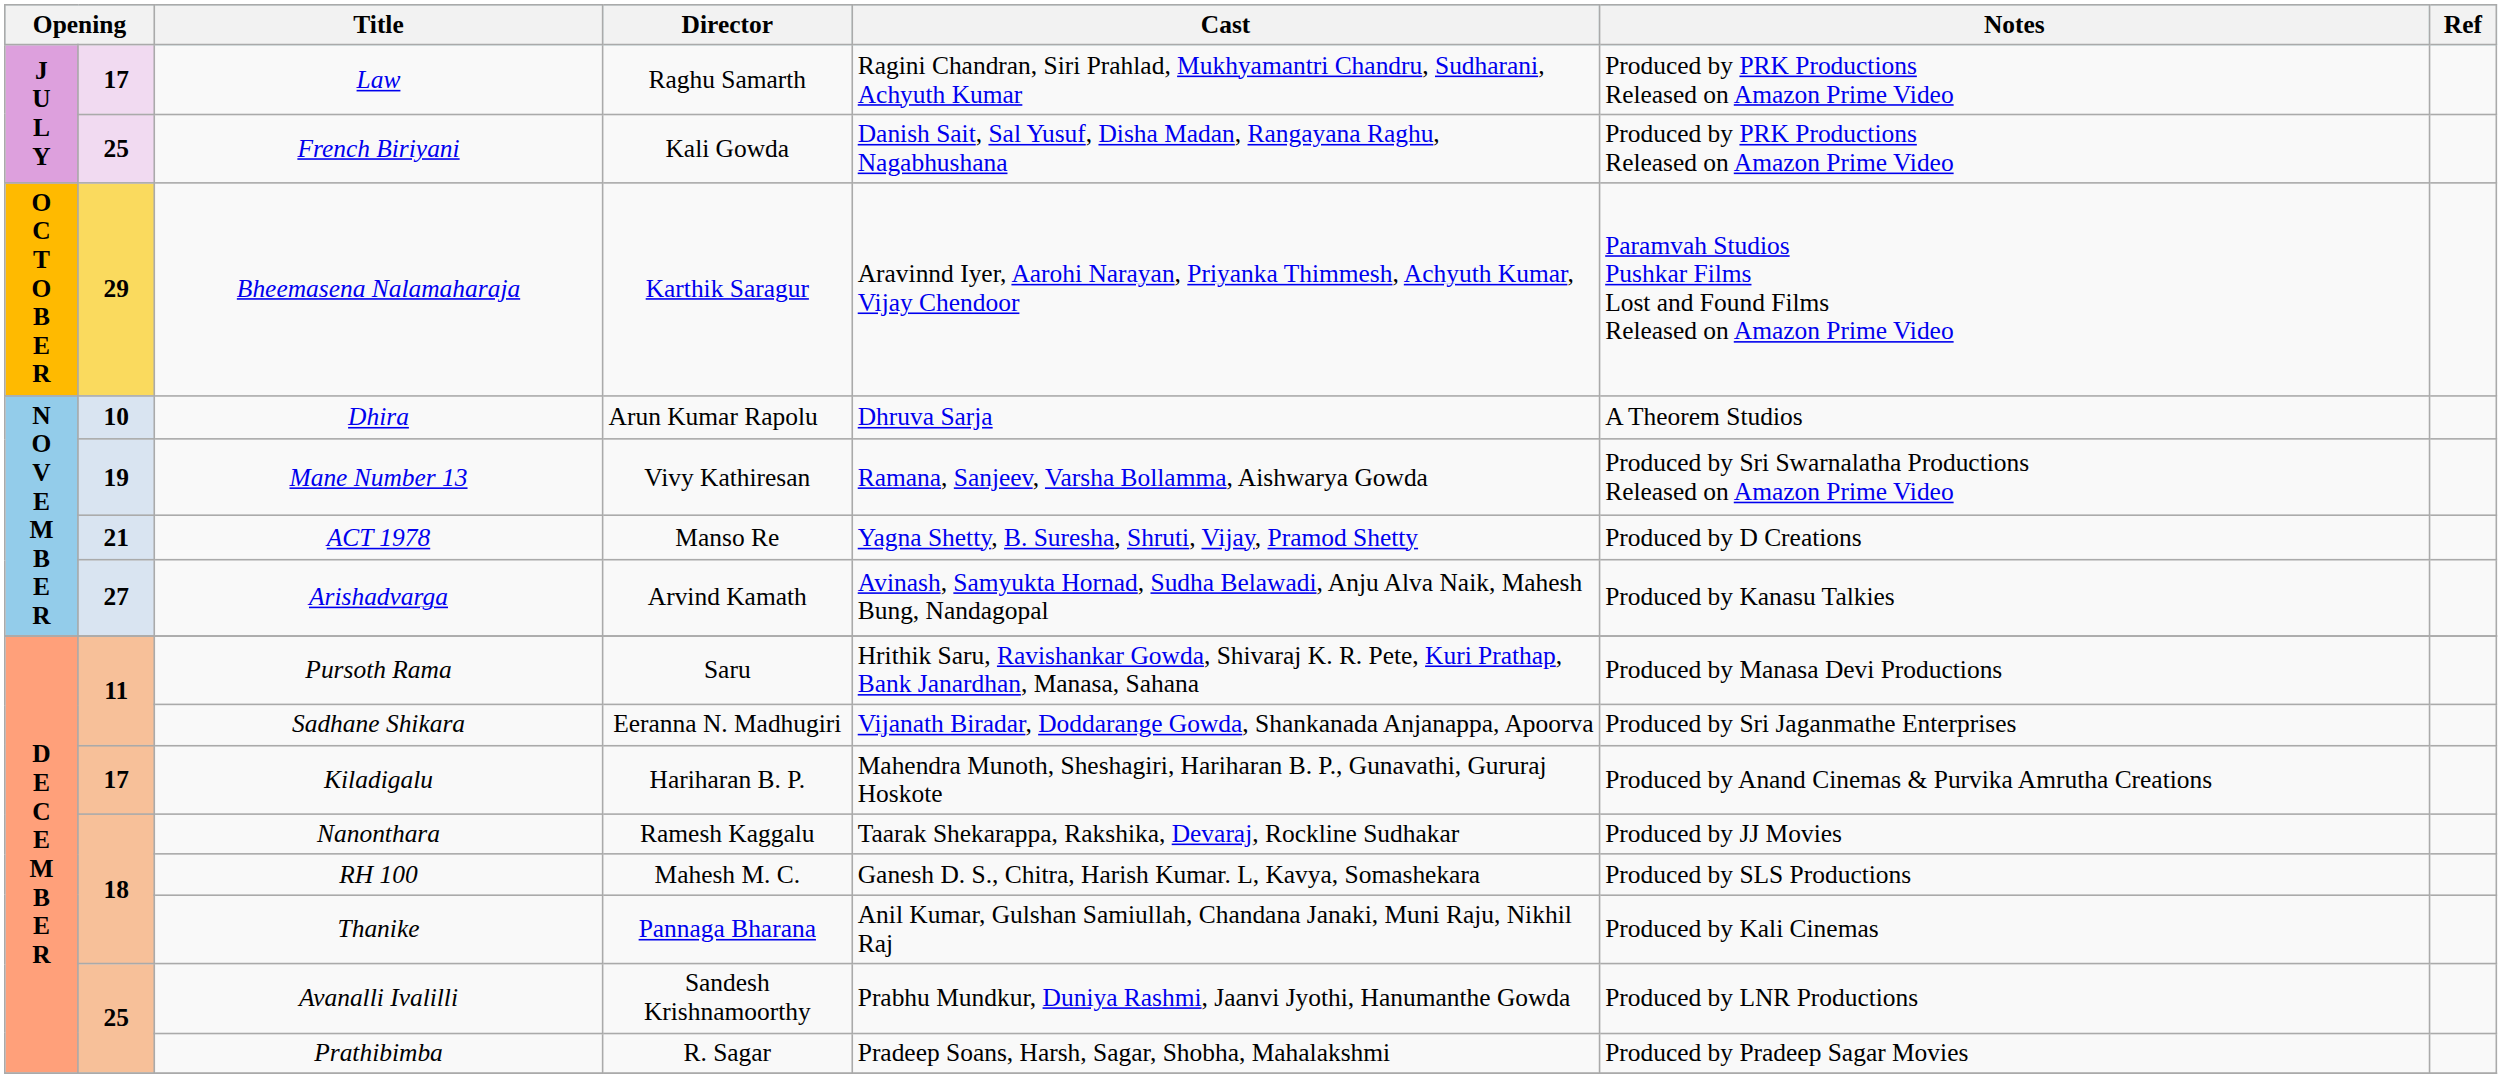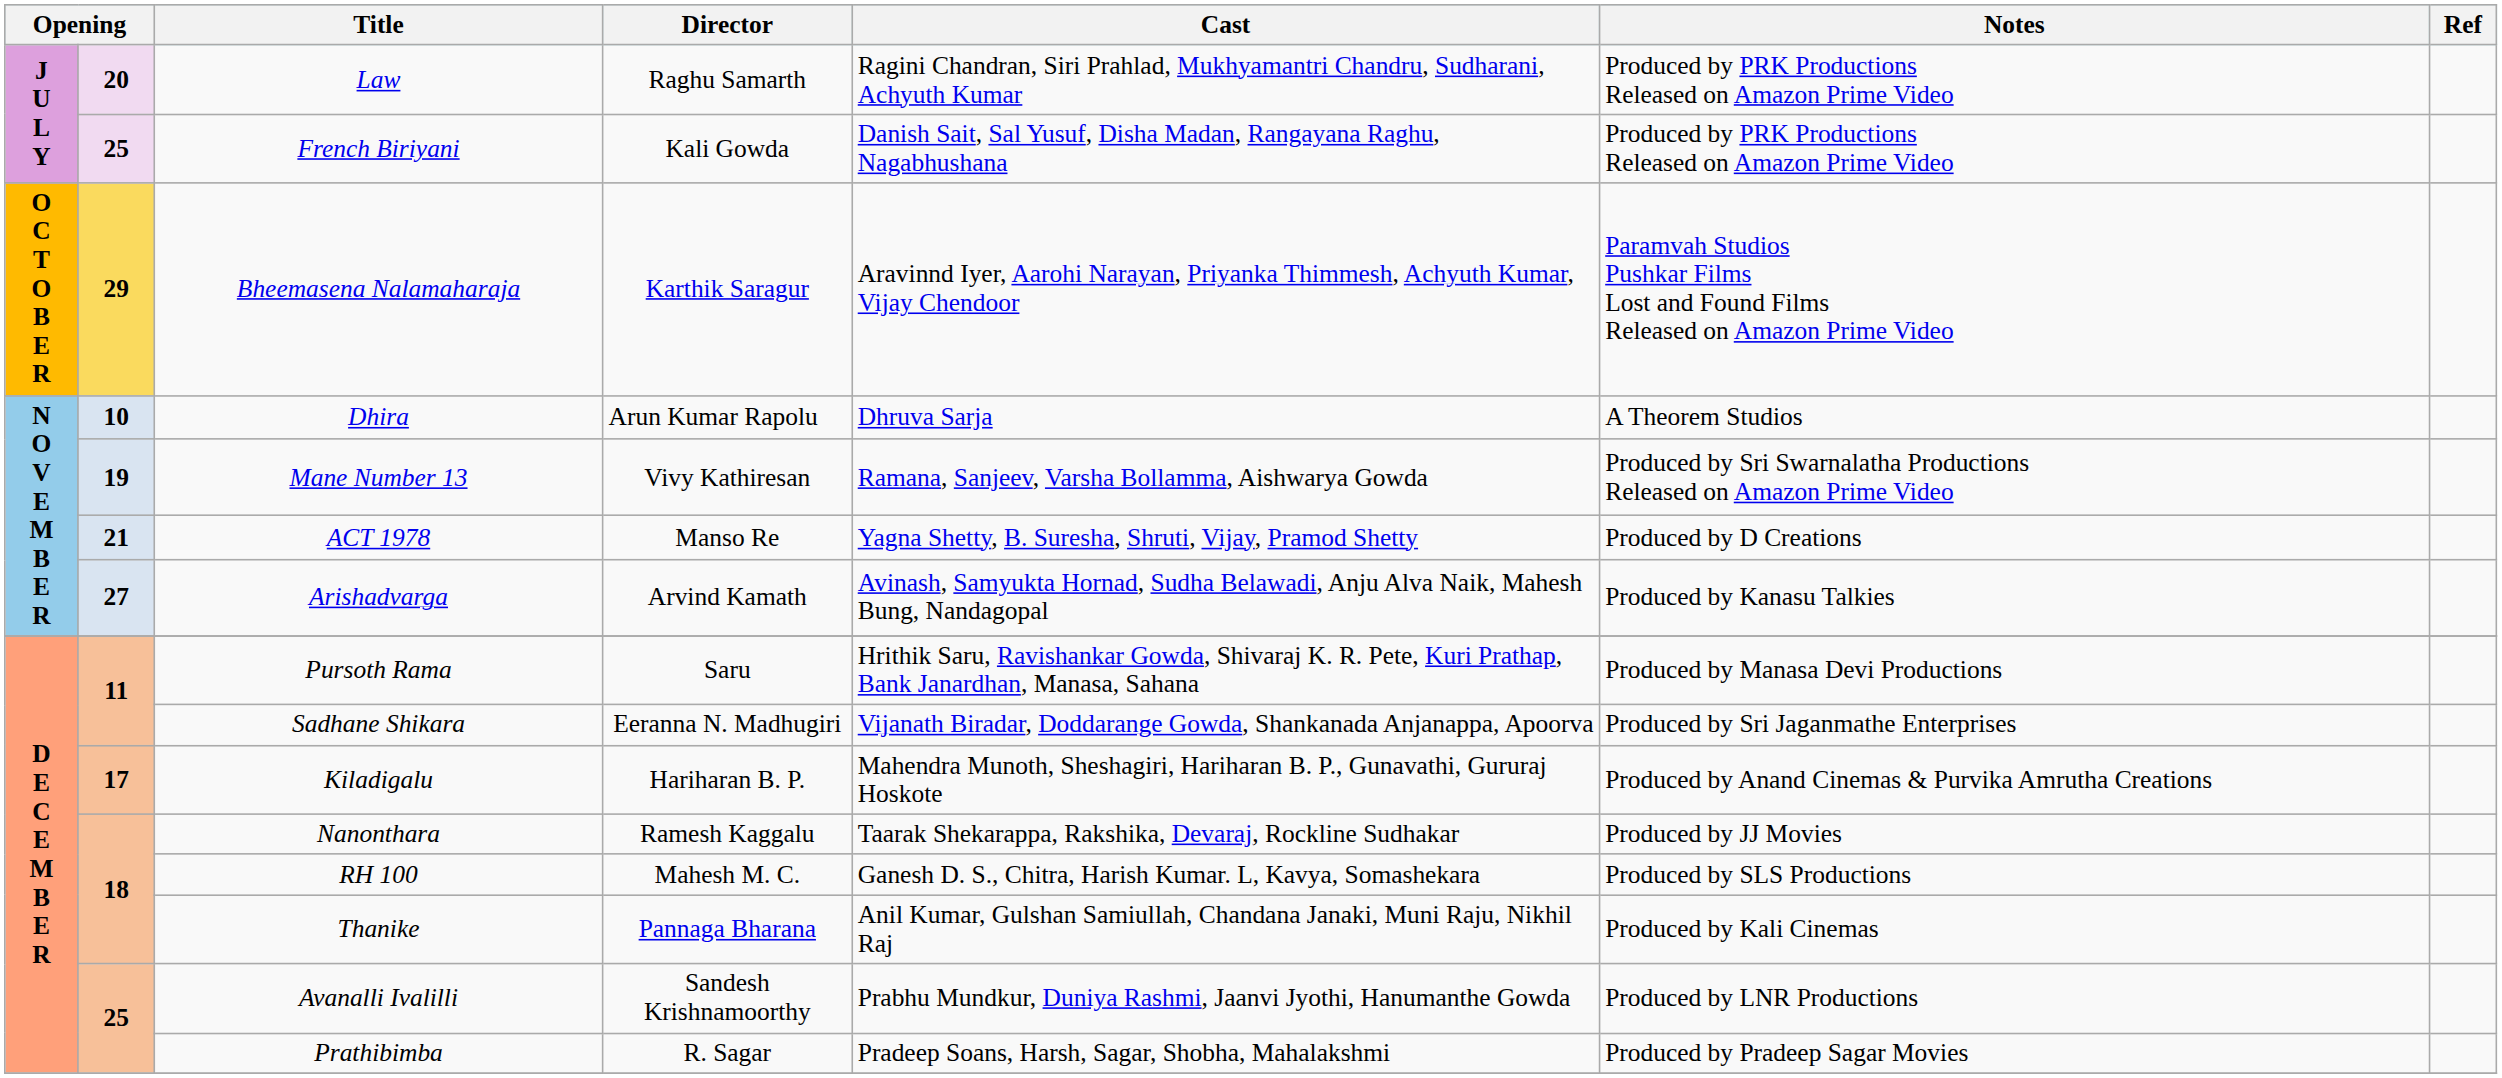(116, 79) 17 -> (116, 79) 20
